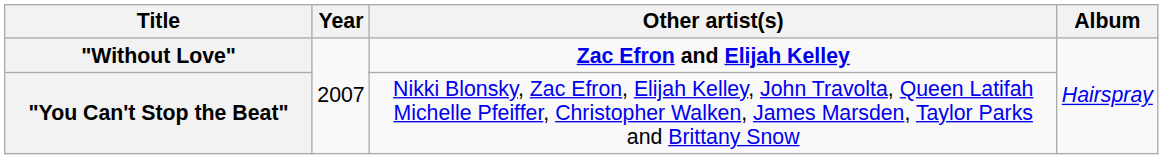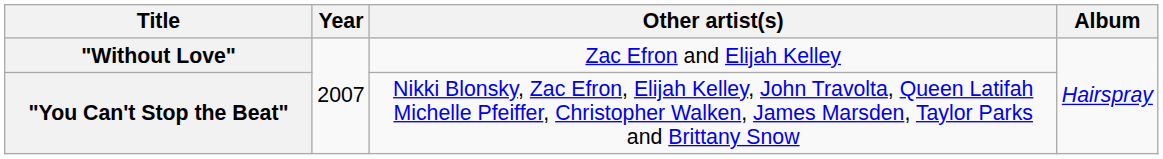(713, 55) bold -> (713, 55) normal
